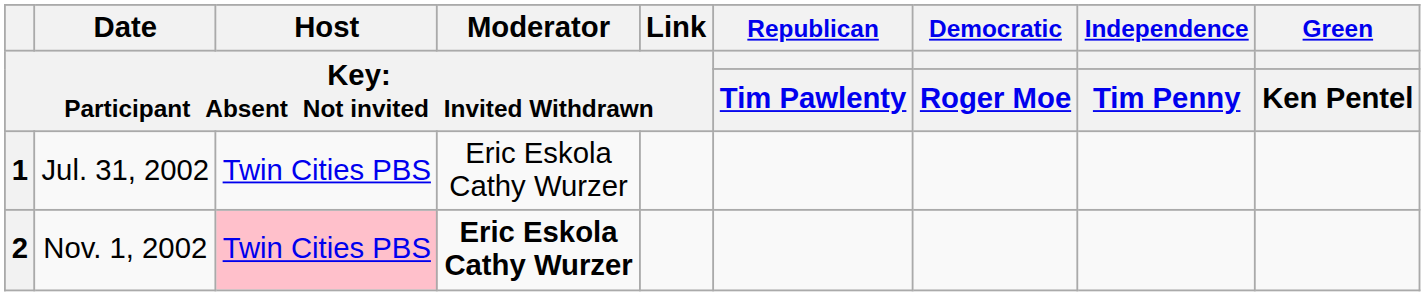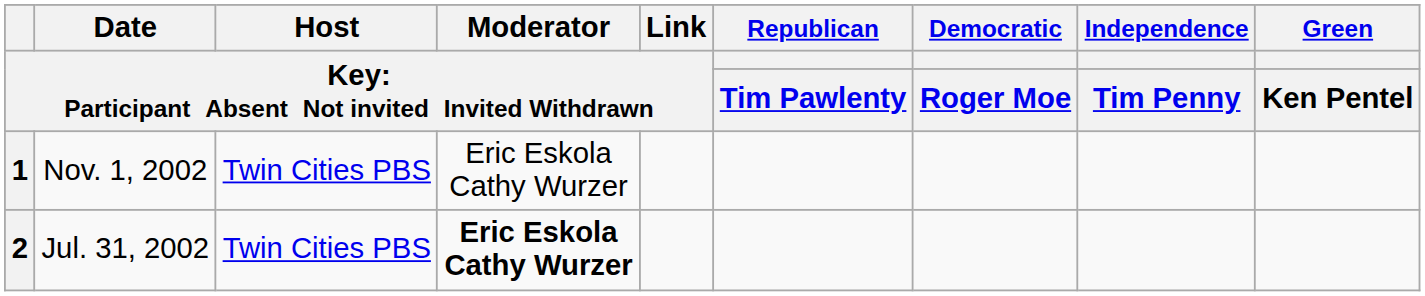(125, 170) Jul. 31, 2002 -> (125, 170) Nov. 1, 2002
(125, 249) Nov. 1, 2002 -> (125, 249) Jul. 31, 2002
(327, 249) pink background -> (327, 249) no background
